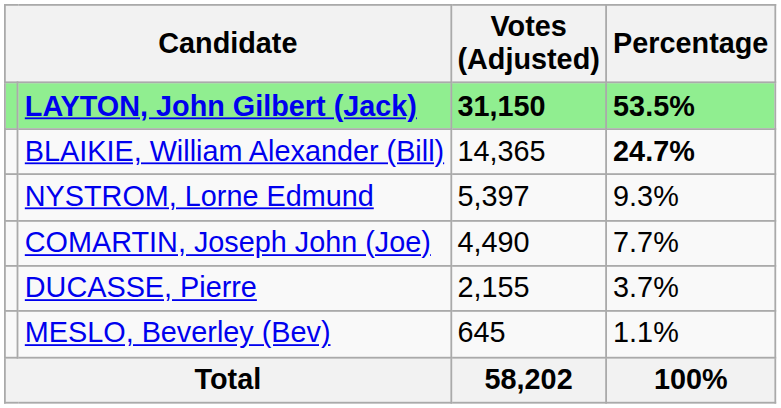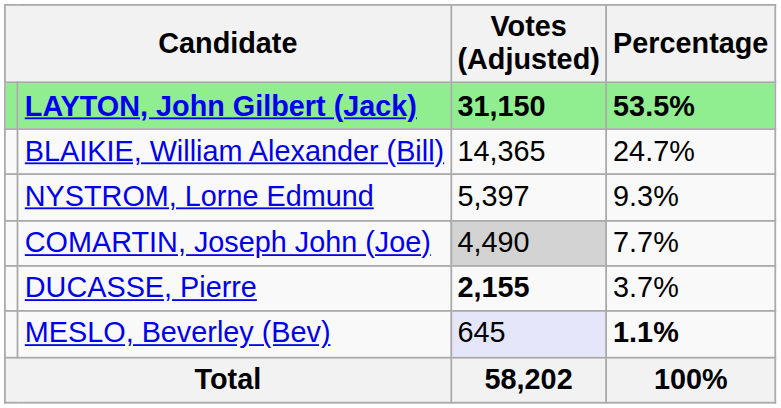(654, 151) bold -> (654, 151) normal
(493, 242) no background -> (493, 242) lightgrey background
(493, 288) normal -> (493, 288) bold
(481, 333) no background -> (481, 333) lavender background
(646, 333) normal -> (646, 333) bold
